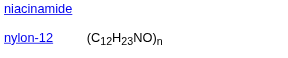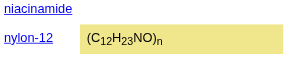(125, 39) no background -> (125, 39) khaki background
